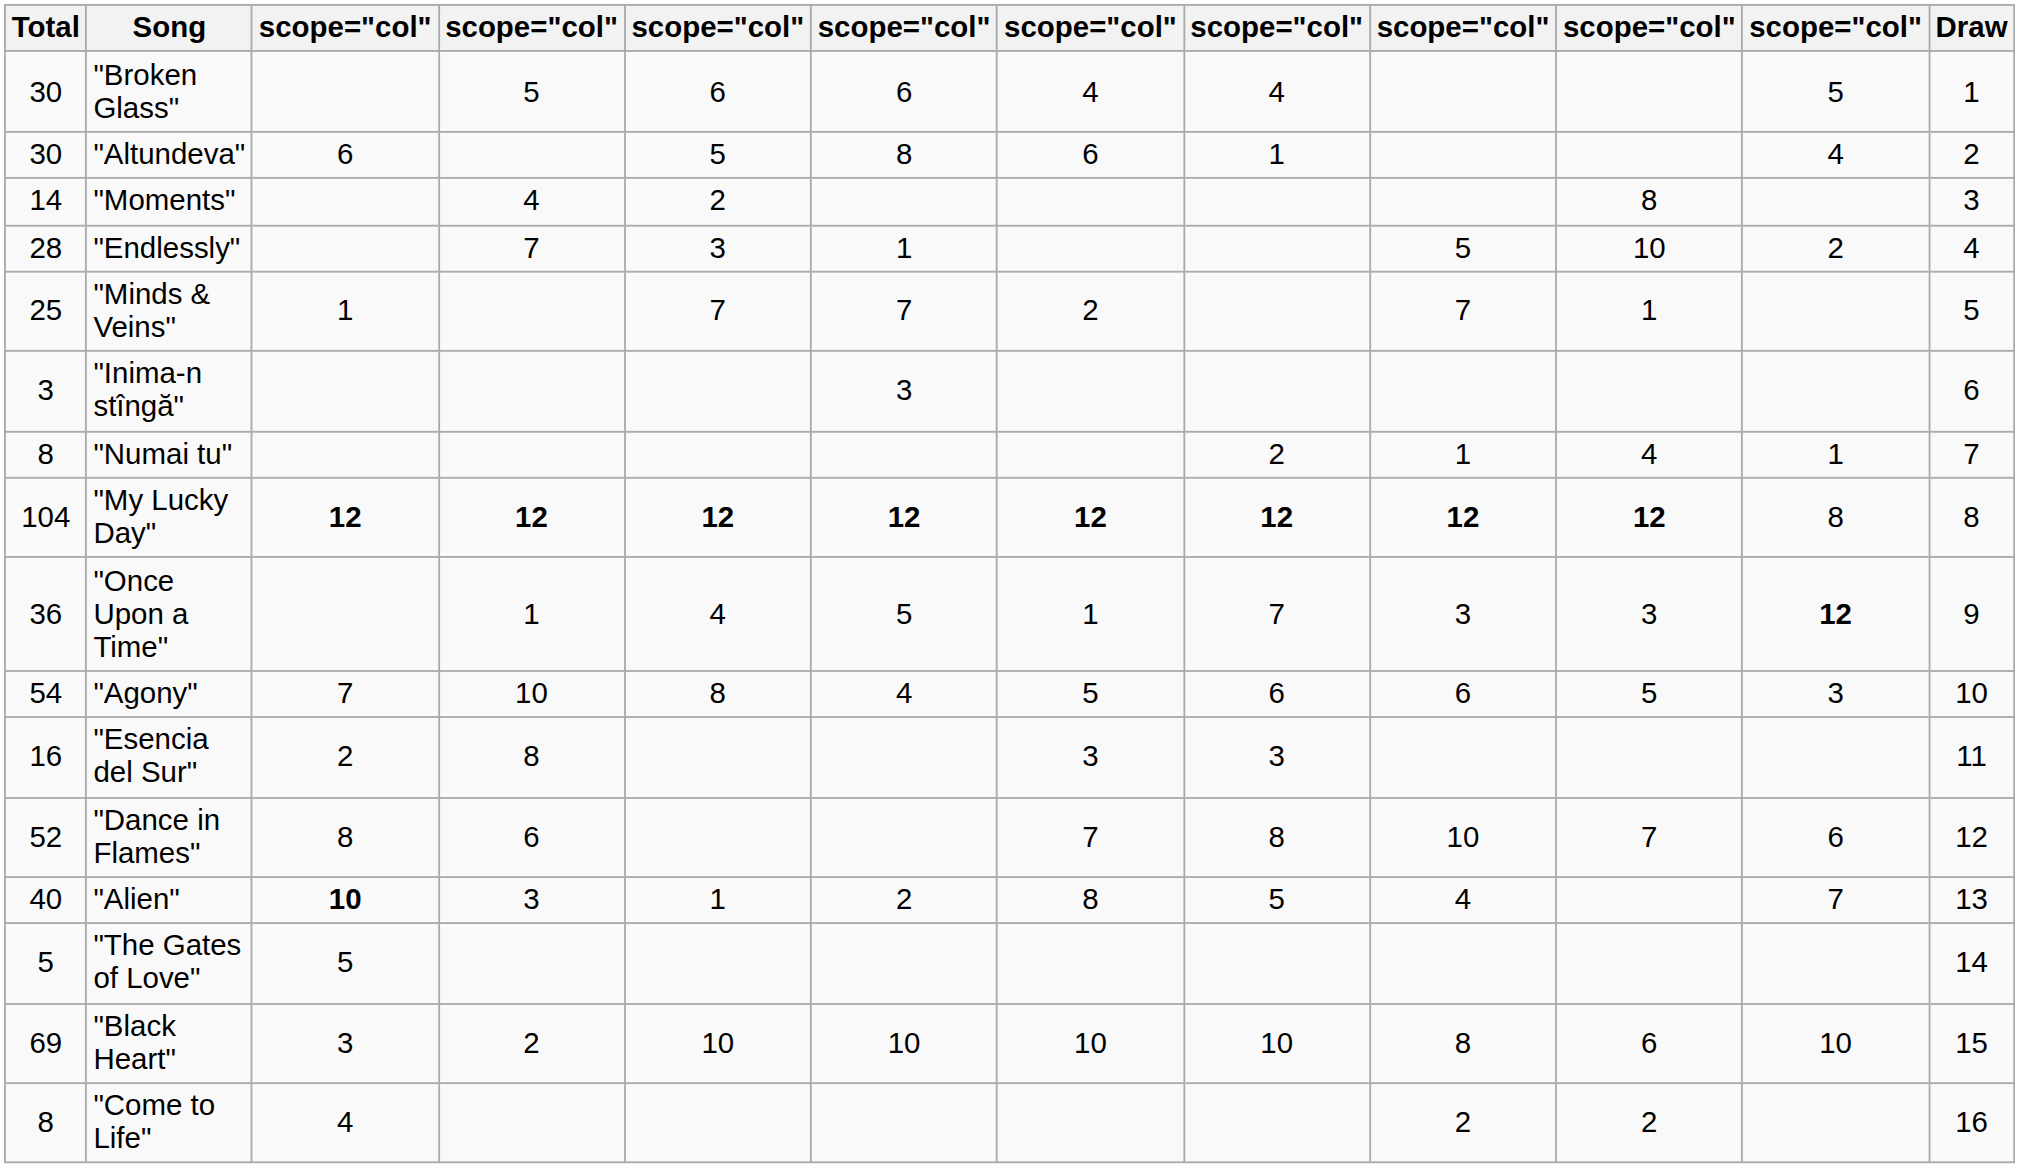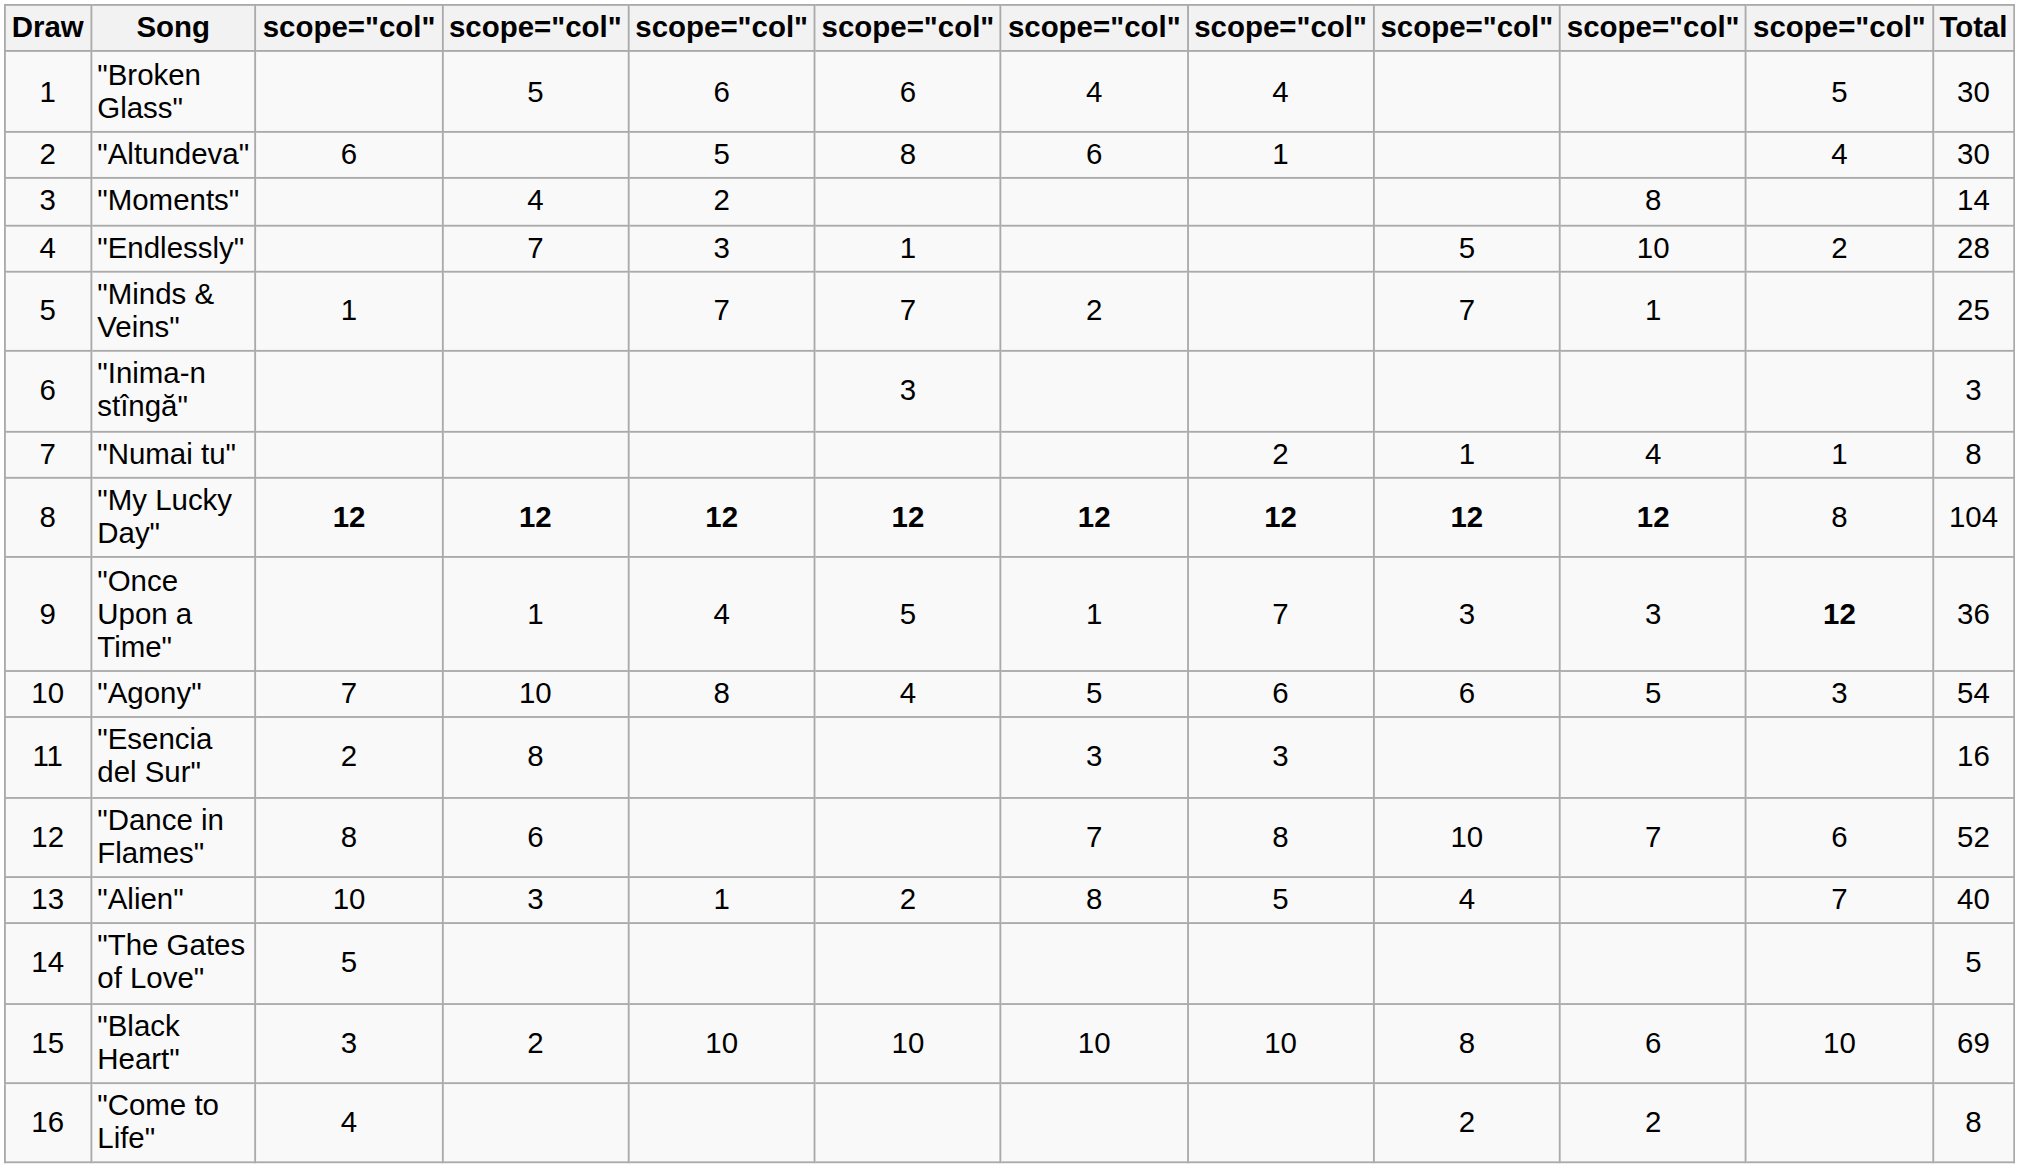columns swapped: (1972, 27) <-> (46, 27)
(345, 899) bold -> (349, 899) normal
